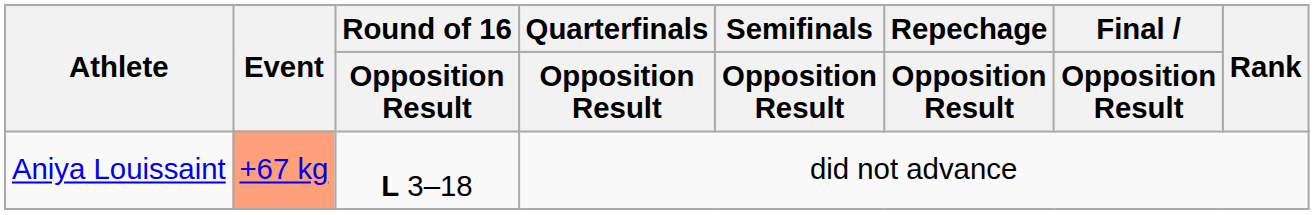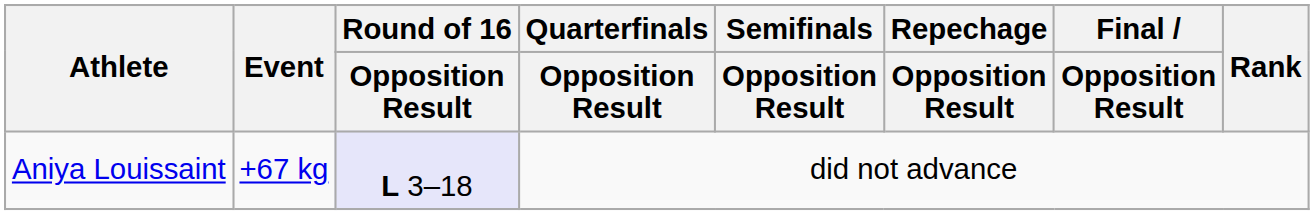(284, 170) lightsalmon background -> (284, 170) no background
(427, 187) no background -> (427, 187) lavender background
